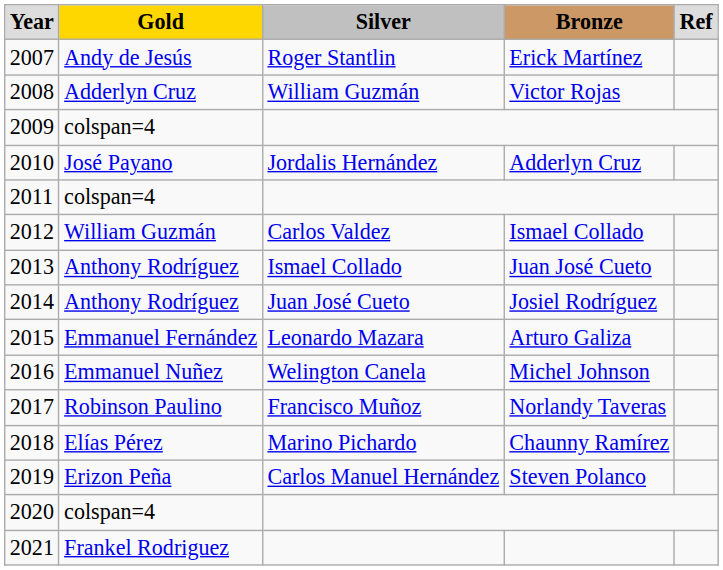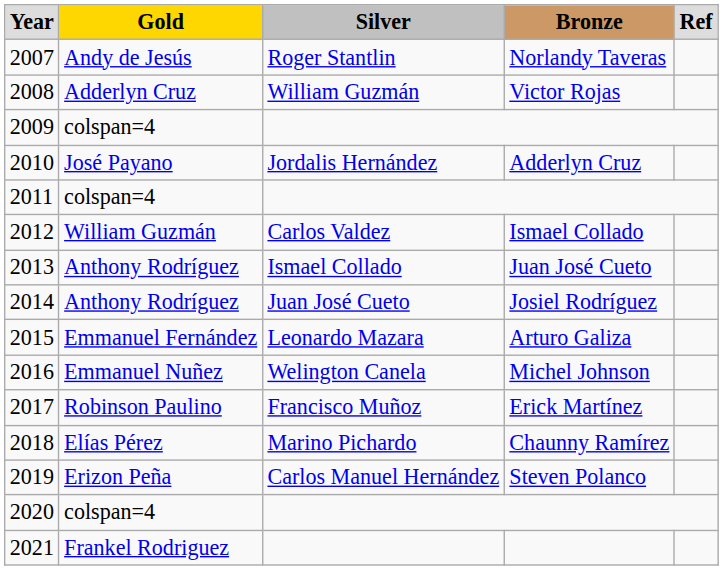(576, 57) Erick Martínez -> (588, 57) Norlandy Taveras
(588, 407) Norlandy Taveras -> (576, 407) Erick Martínez
